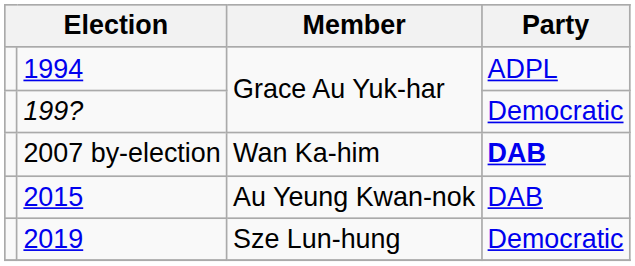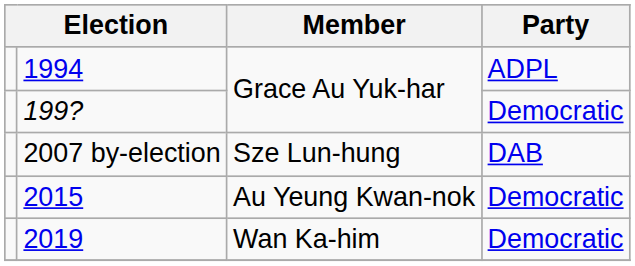(307, 153) Wan Ka-him -> (317, 153) Sze Lun-hung
(517, 153) bold -> (515, 153) normal
(515, 196) DAB -> (556, 196) Democratic
(317, 238) Sze Lun-hung -> (307, 238) Wan Ka-him
